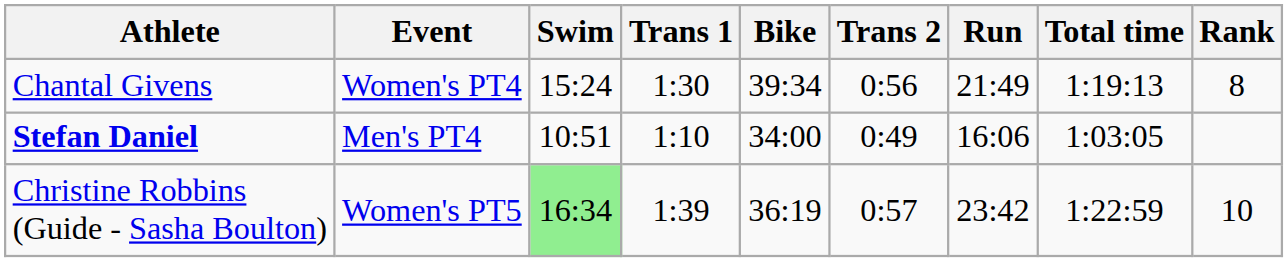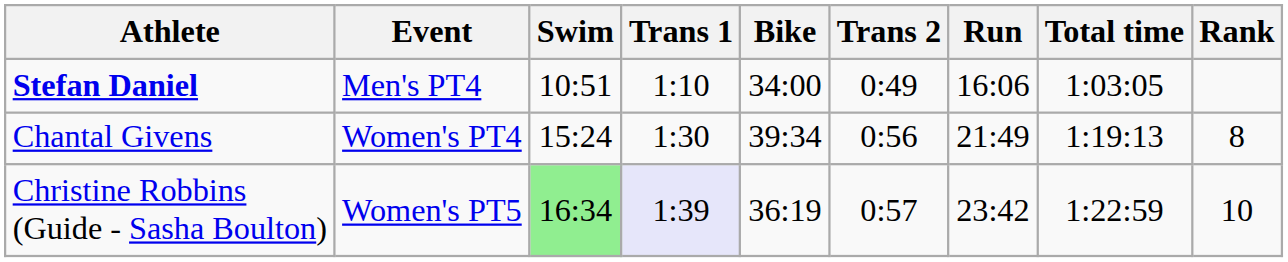rows swapped: (105, 137) <-> (113, 84)
(681, 210) no background -> (681, 210) lavender background
